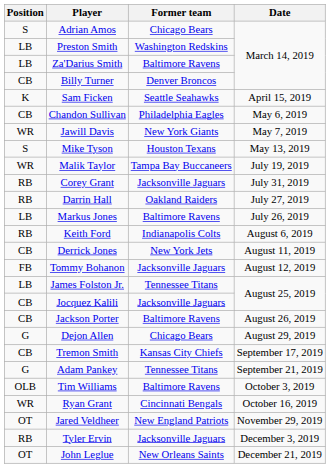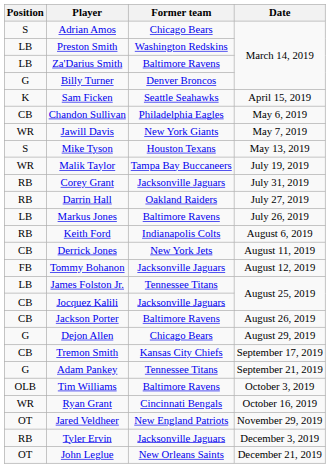(25, 81) CB -> (25, 81) G
